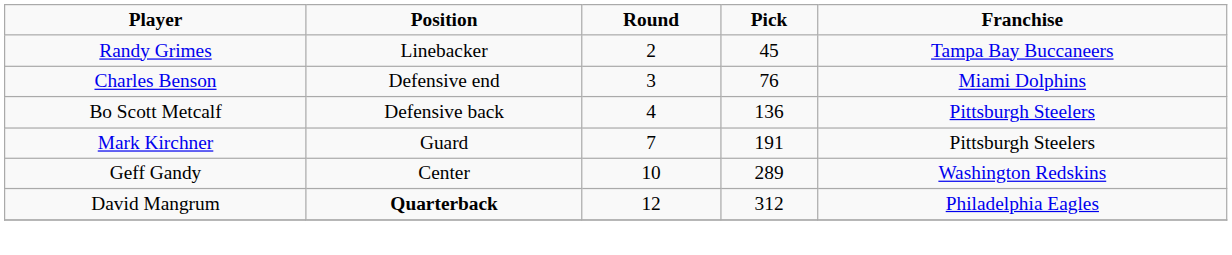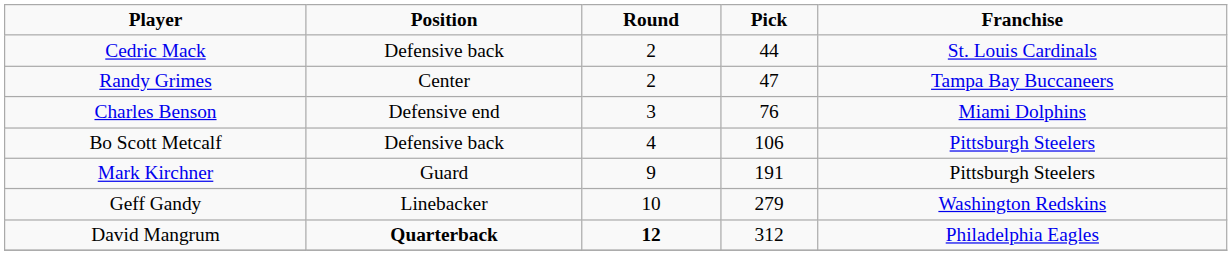+ row: (156, 50)
(444, 50) Linebacker -> (444, 81) Center
(769, 50) 45 -> (769, 81) 47
(769, 111) 136 -> (769, 142) 106
(651, 142) 7 -> (651, 173) 9
(444, 173) Center -> (444, 204) Linebacker
(769, 173) 289 -> (769, 204) 279
(651, 204) normal -> (651, 234) bold
